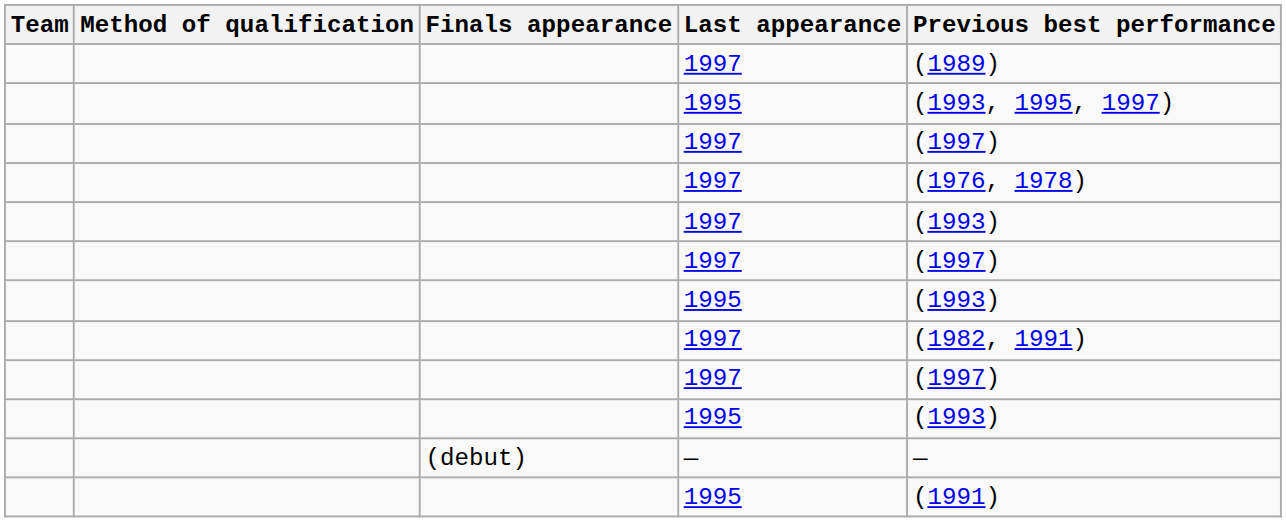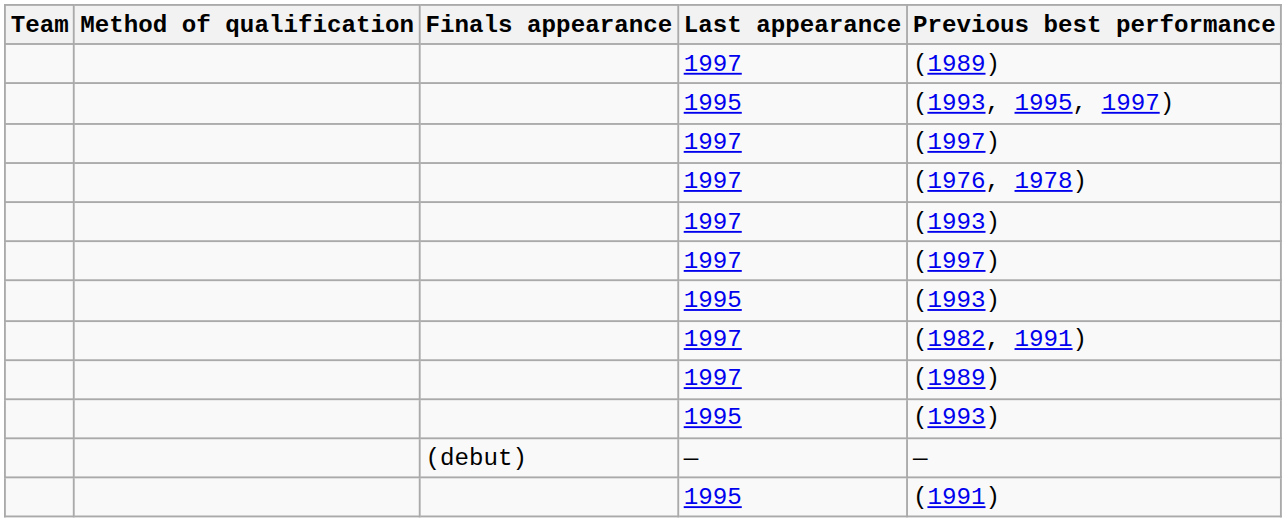(956, 379) (1997) -> (956, 379) (1989)
